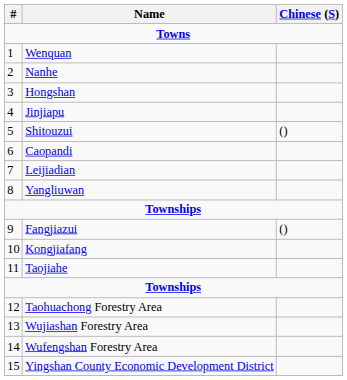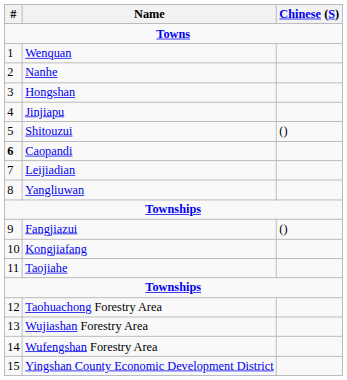(10, 151) normal -> (10, 151) bold
